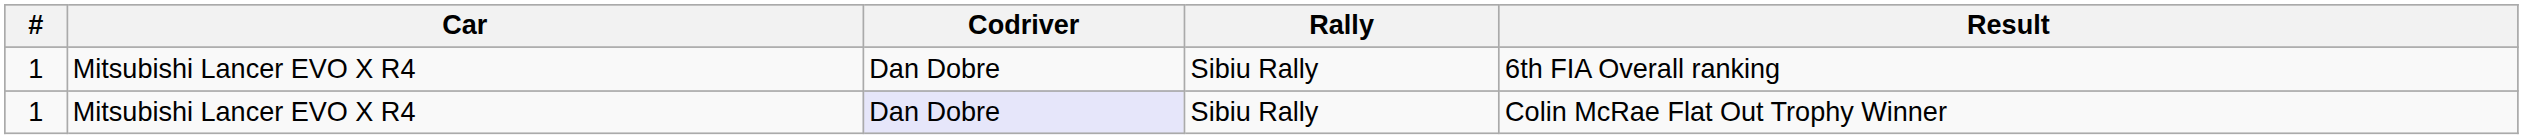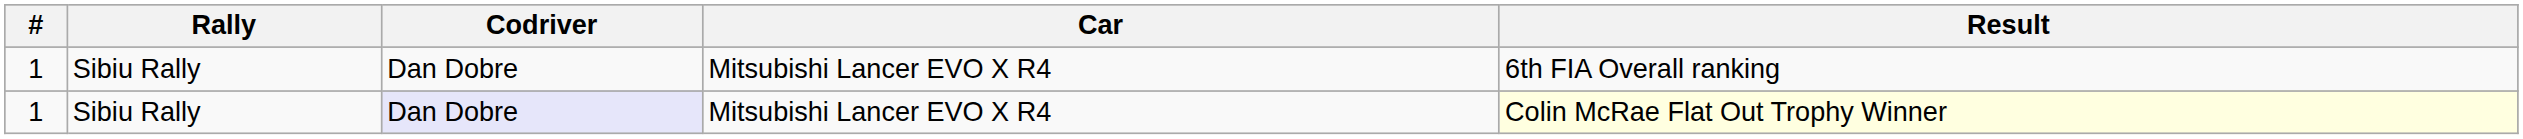columns swapped: (1342, 25) <-> (465, 25)
(1726, 111) no background -> (1726, 111) lightyellow background
